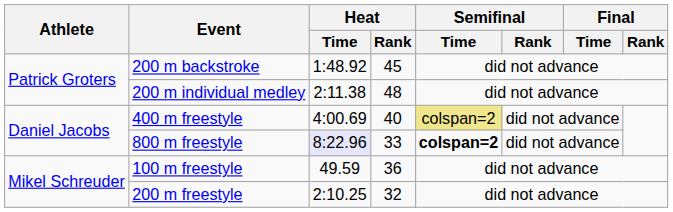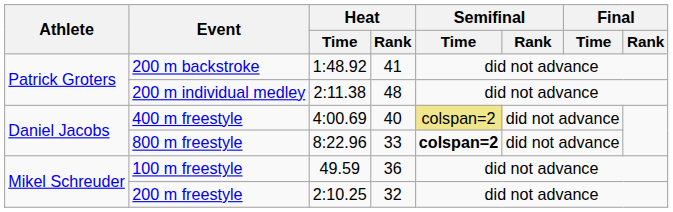(393, 67) 45 -> (393, 67) 41
(340, 144) lavender background -> (340, 144) no background
